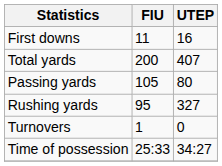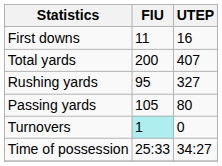rows swapped: (53, 104) <-> (52, 82)
(139, 127) no background -> (139, 127) paleturquoise background
